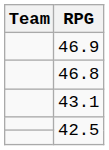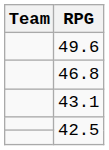(79, 47) 46.9 -> (79, 47) 49.6
